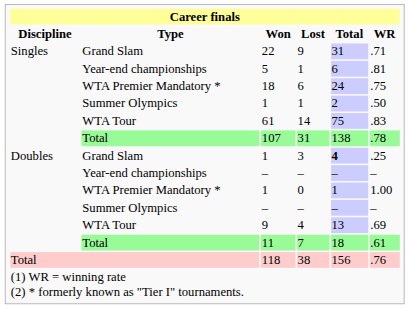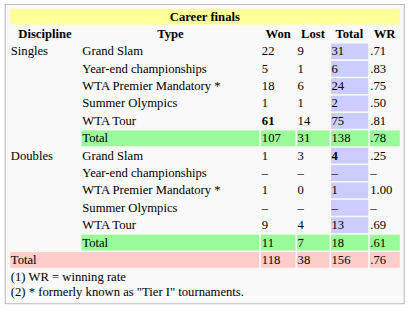(378, 69) .81 -> (378, 69) .83
(268, 121) normal -> (268, 121) bold
(378, 121) .83 -> (378, 121) .81
